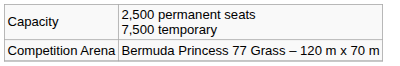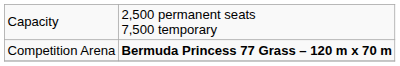(250, 50) normal -> (257, 50) bold
